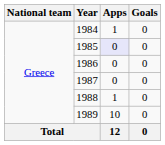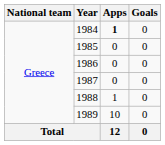(115, 30) normal -> (115, 30) bold
(115, 47) lavender background -> (115, 47) no background
